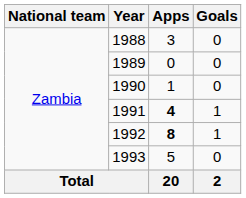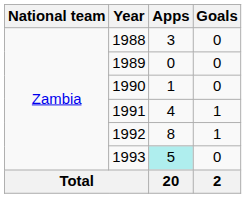(171, 110) bold -> (171, 110) normal
(171, 134) bold -> (171, 134) normal
(171, 157) no background -> (171, 157) paleturquoise background
